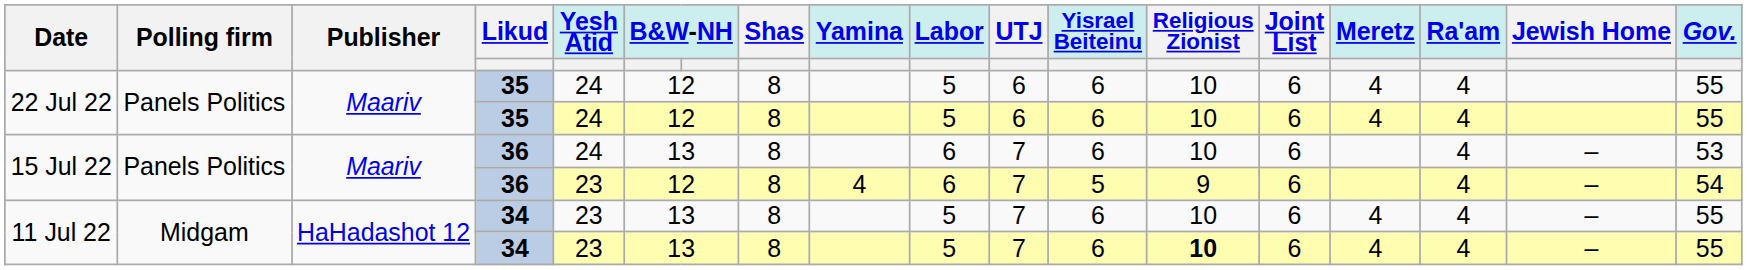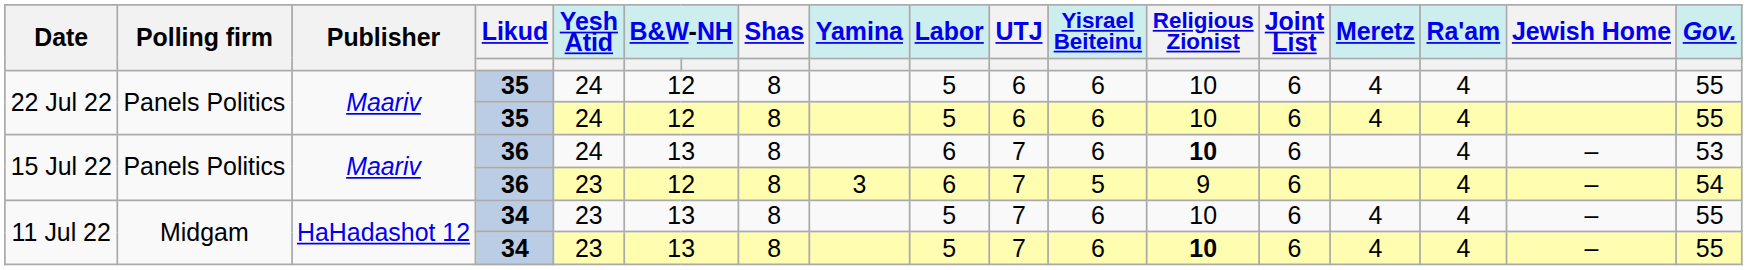(1203, 151) normal -> (1203, 151) bold
(859, 184) 4 -> (859, 184) 3
